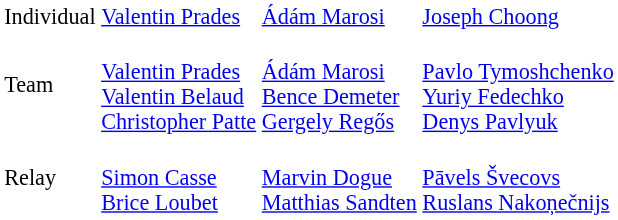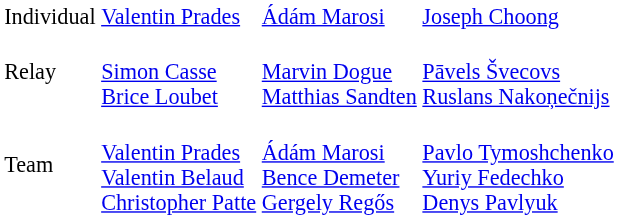rows swapped: (29, 84) <-> (30, 177)
